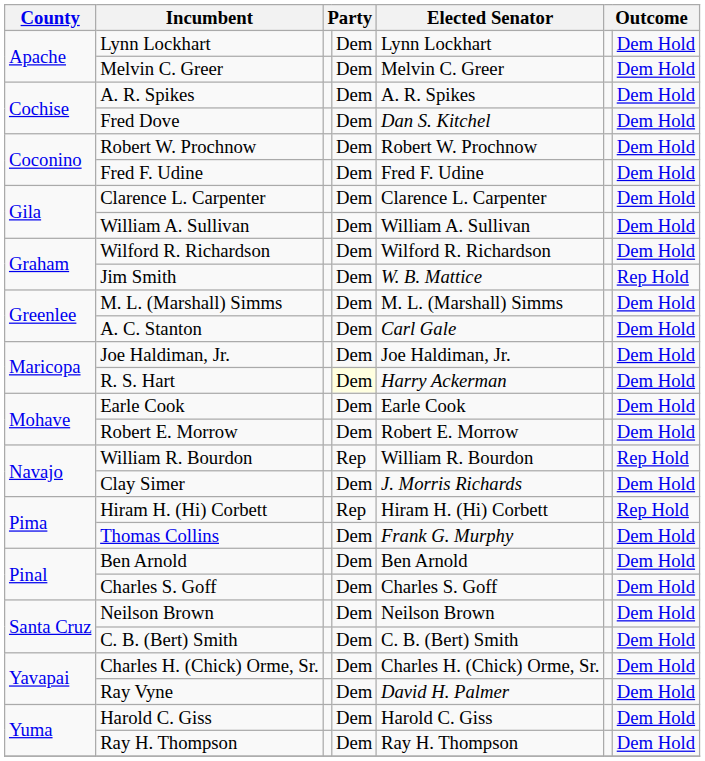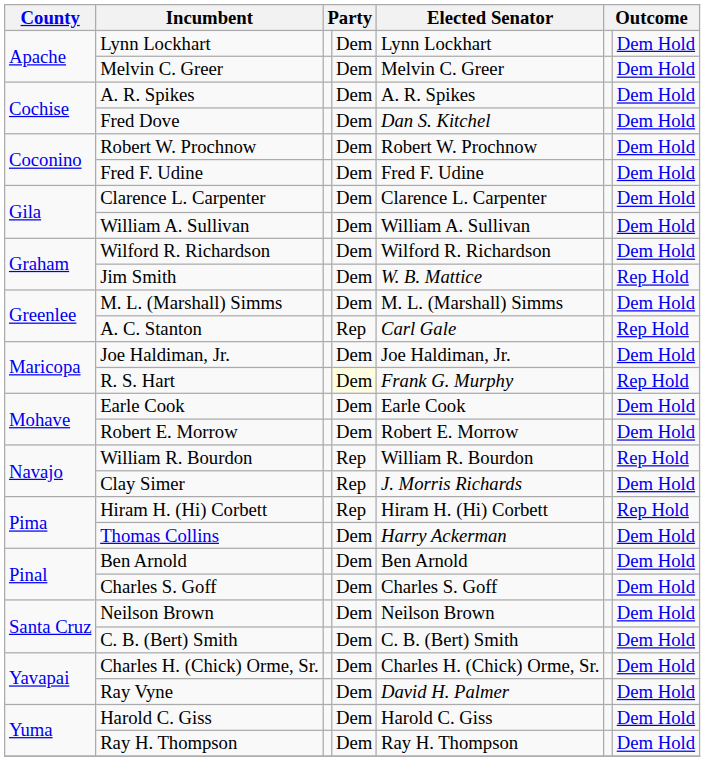(354, 328) Dem -> (351, 328) Rep
(656, 328) Dem Hold -> (653, 328) Rep Hold
(444, 380) Harry Ackerman -> (447, 380) Frank G. Murphy
(656, 380) Dem Hold -> (653, 380) Rep Hold
(354, 483) Dem -> (351, 483) Rep
(447, 535) Frank G. Murphy -> (444, 535) Harry Ackerman
